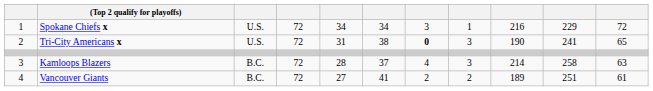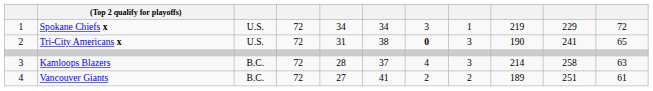(517, 27) 216 -> (517, 27) 219
